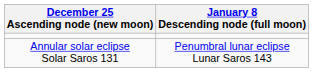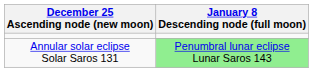(232, 53) no background -> (232, 53) lightgreen background
